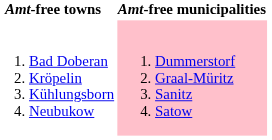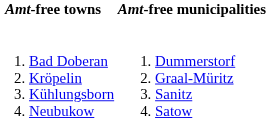(192, 86) pink background -> (192, 86) no background
